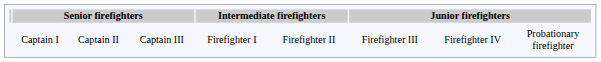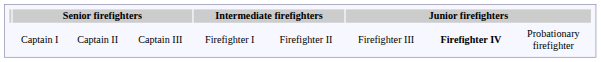(473, 39) normal -> (471, 39) bold
